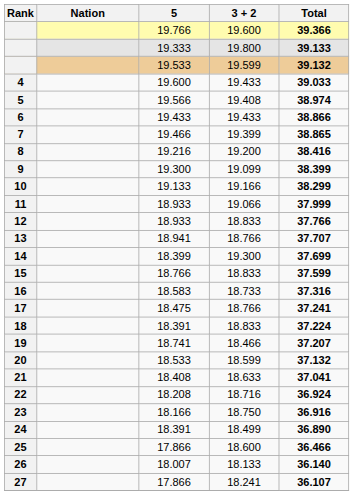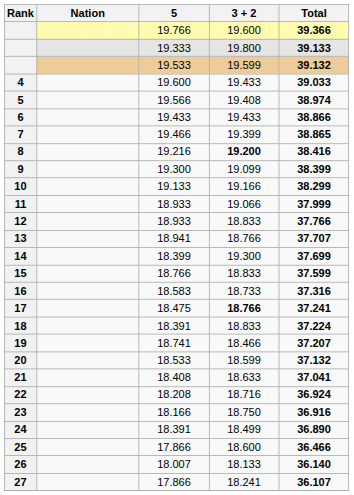(244, 152) normal -> (244, 152) bold
(244, 308) normal -> (244, 308) bold
